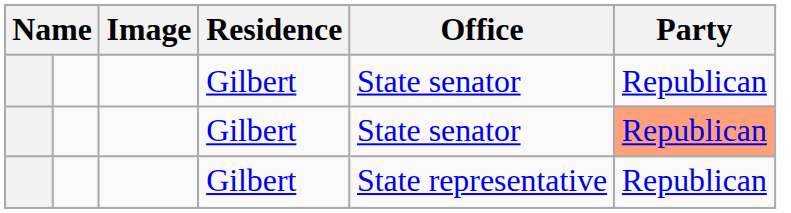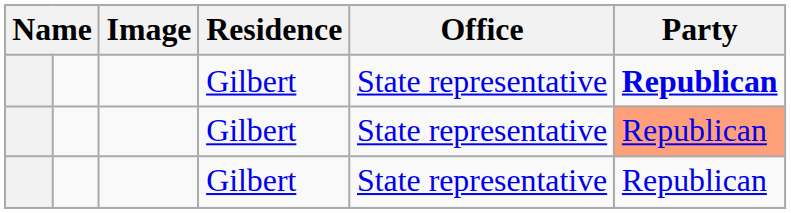(439, 80) State senator -> (482, 80) State representative
(694, 80) normal -> (700, 80) bold
(439, 130) State senator -> (482, 130) State representative
